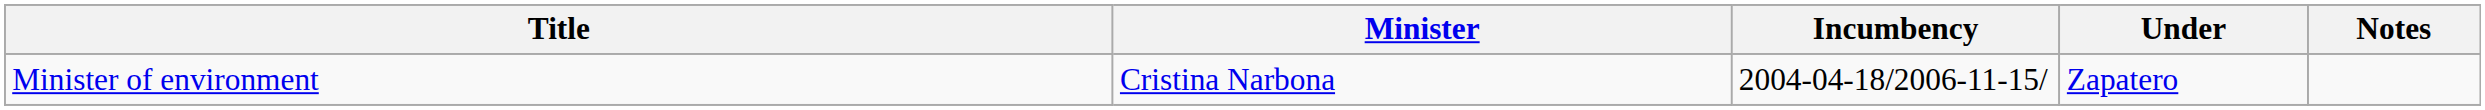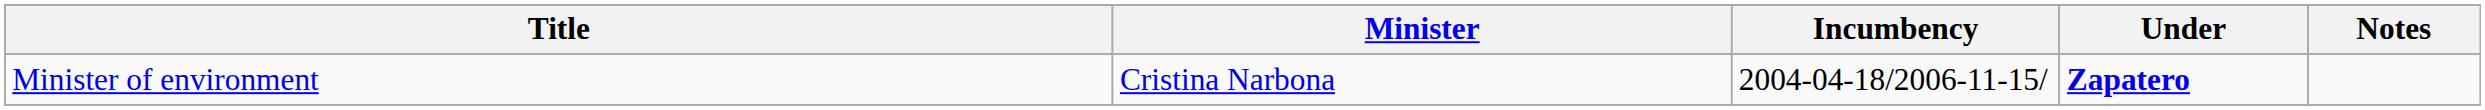(2123, 79) normal -> (2128, 79) bold
